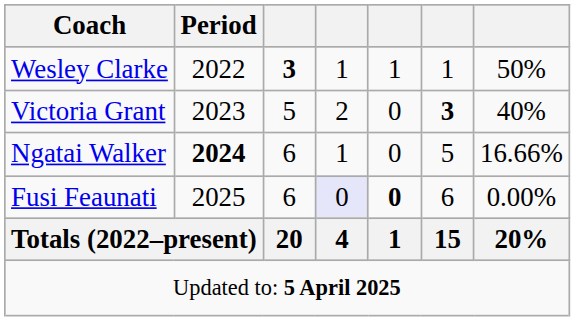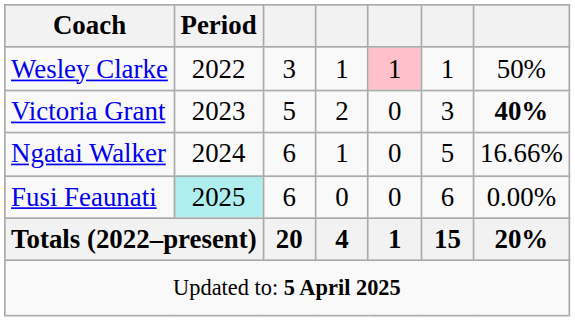(289, 68) bold -> (289, 68) normal
(395, 68) no background -> (395, 68) pink background
(447, 111) bold -> (447, 111) normal
(521, 111) normal -> (521, 111) bold
(219, 153) bold -> (219, 153) normal
(219, 196) no background -> (219, 196) paleturquoise background
(342, 196) lavender background -> (342, 196) no background
(395, 196) bold -> (395, 196) normal
